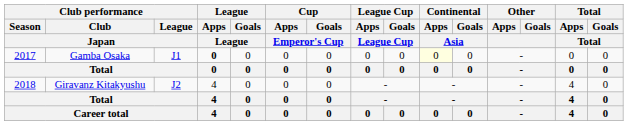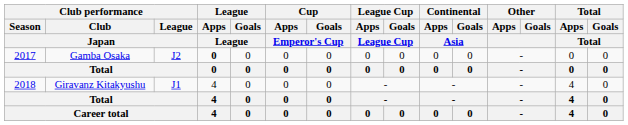(176, 55) J1 -> (176, 55) J2
(436, 55) lightyellow background -> (436, 55) no background
(176, 84) J2 -> (176, 84) J1
